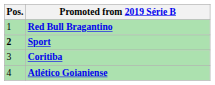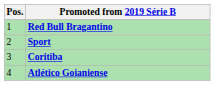(9, 42) bold -> (9, 42) normal
